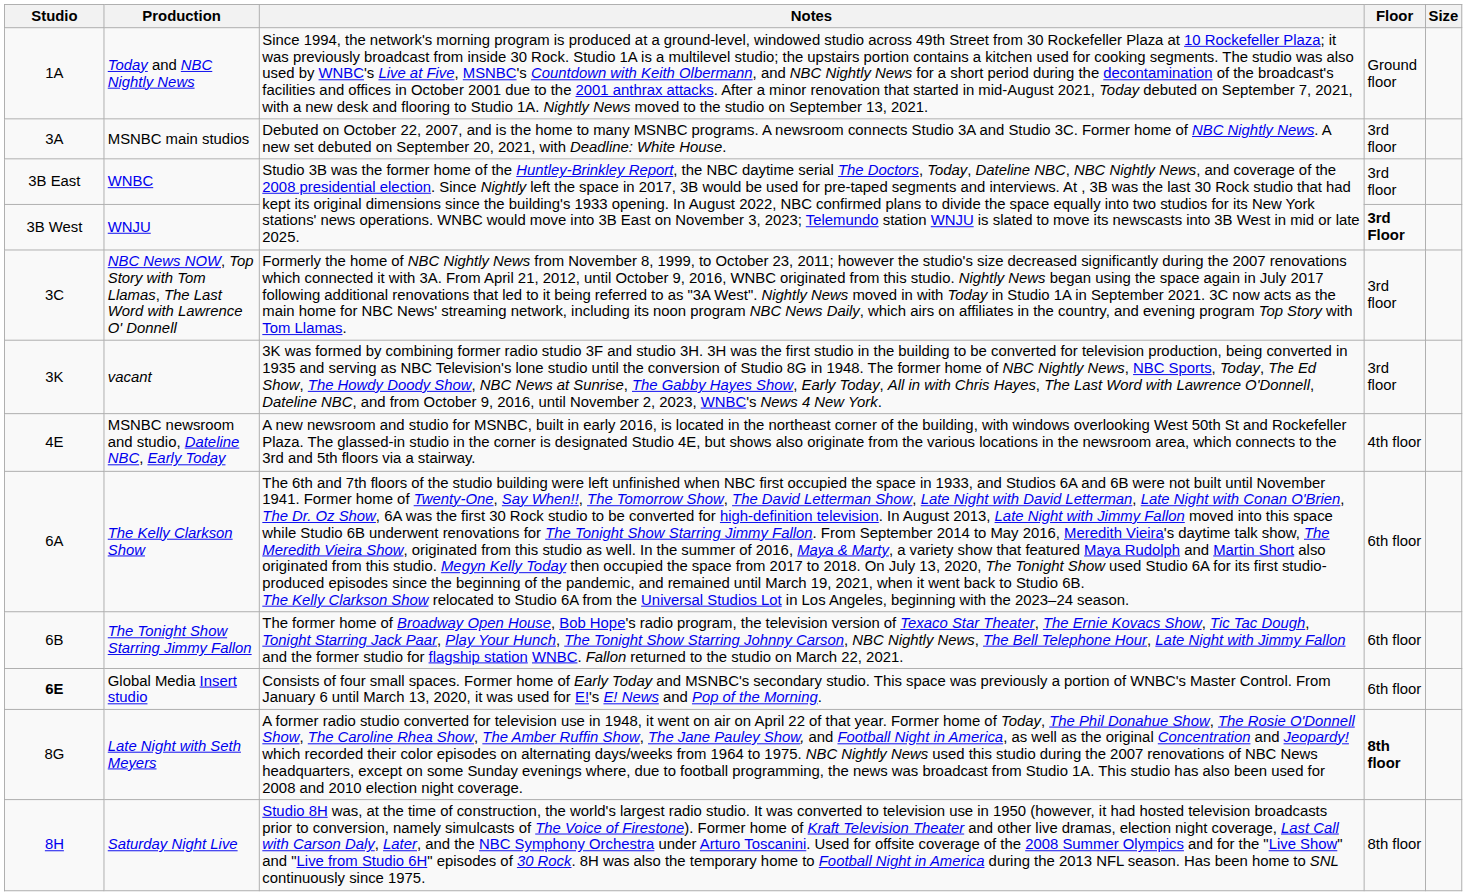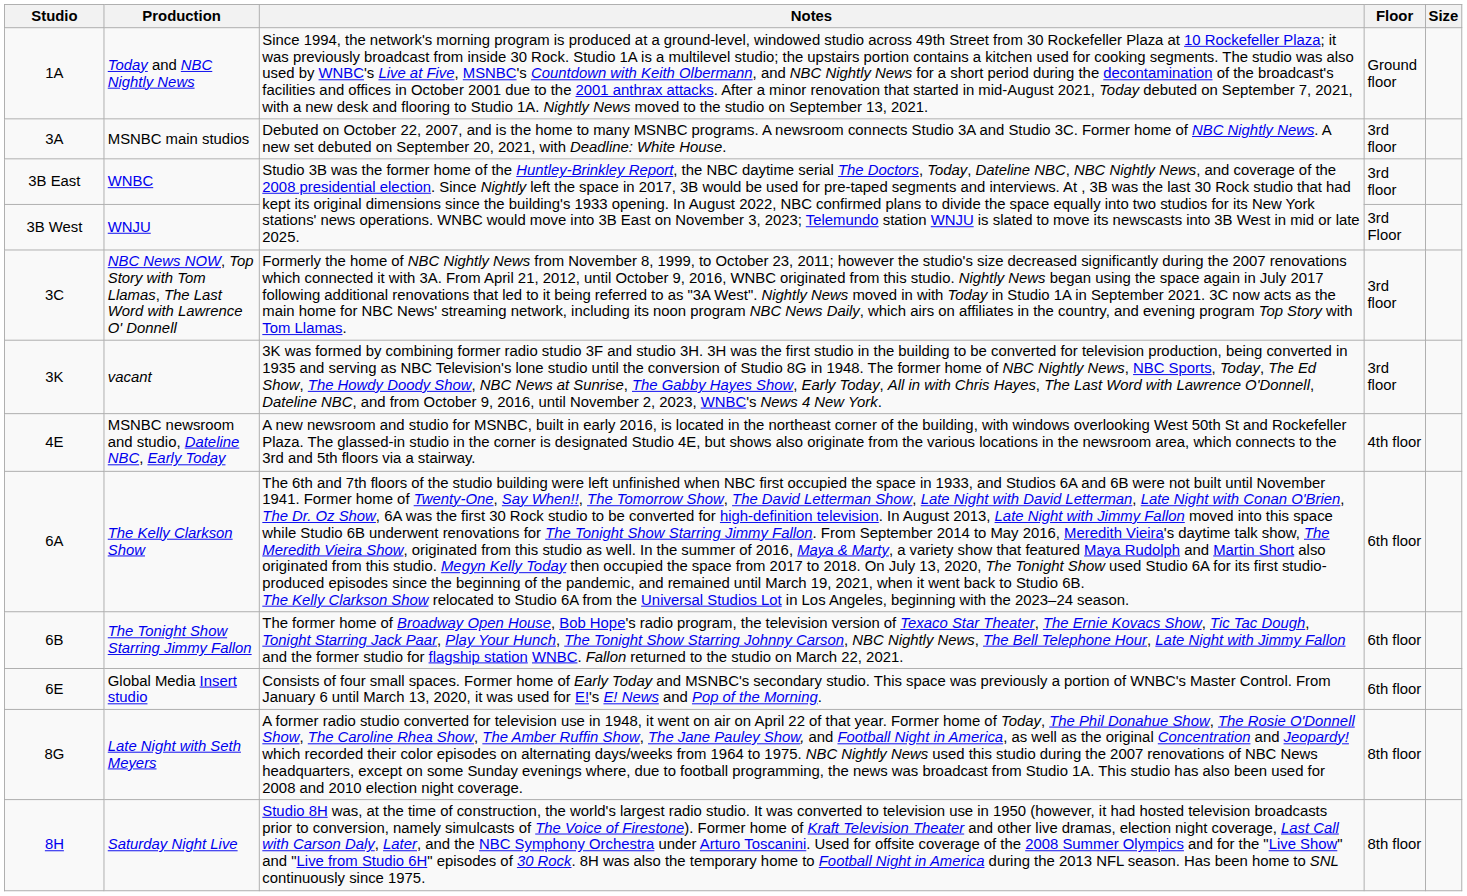(1386, 226) bold -> (1384, 226) normal
(54, 689) bold -> (54, 689) normal
(1384, 754) bold -> (1394, 754) normal
